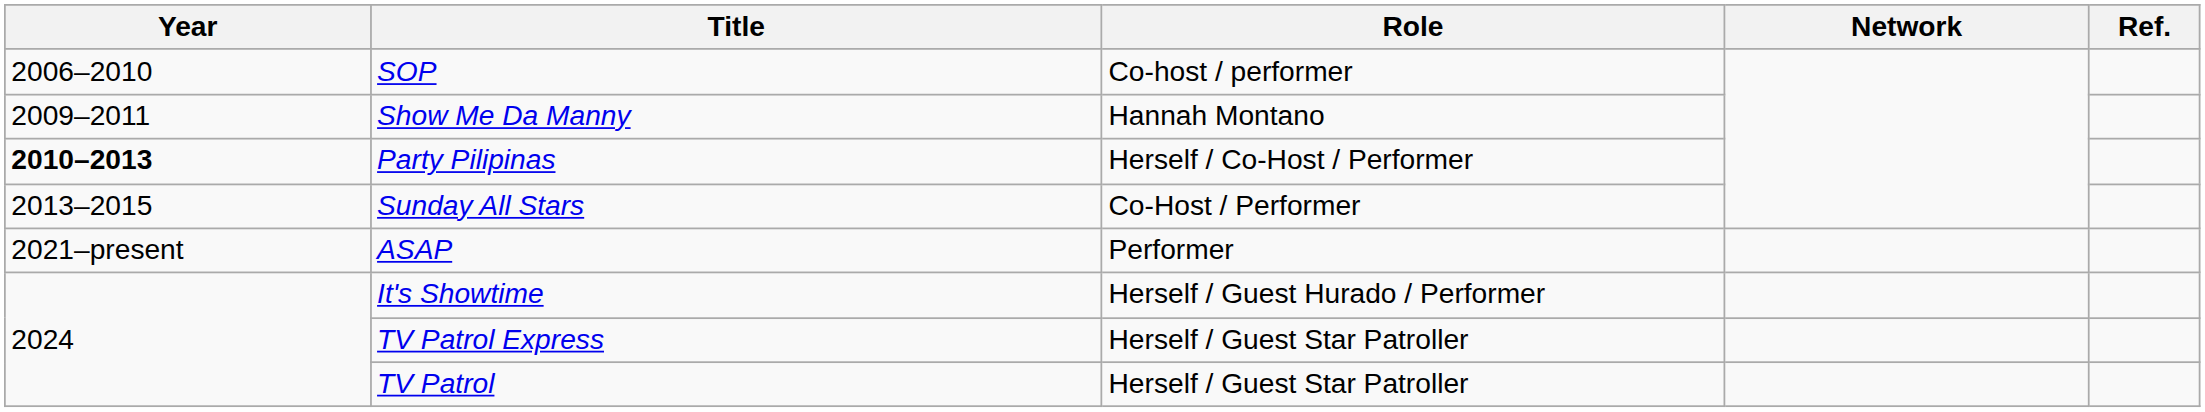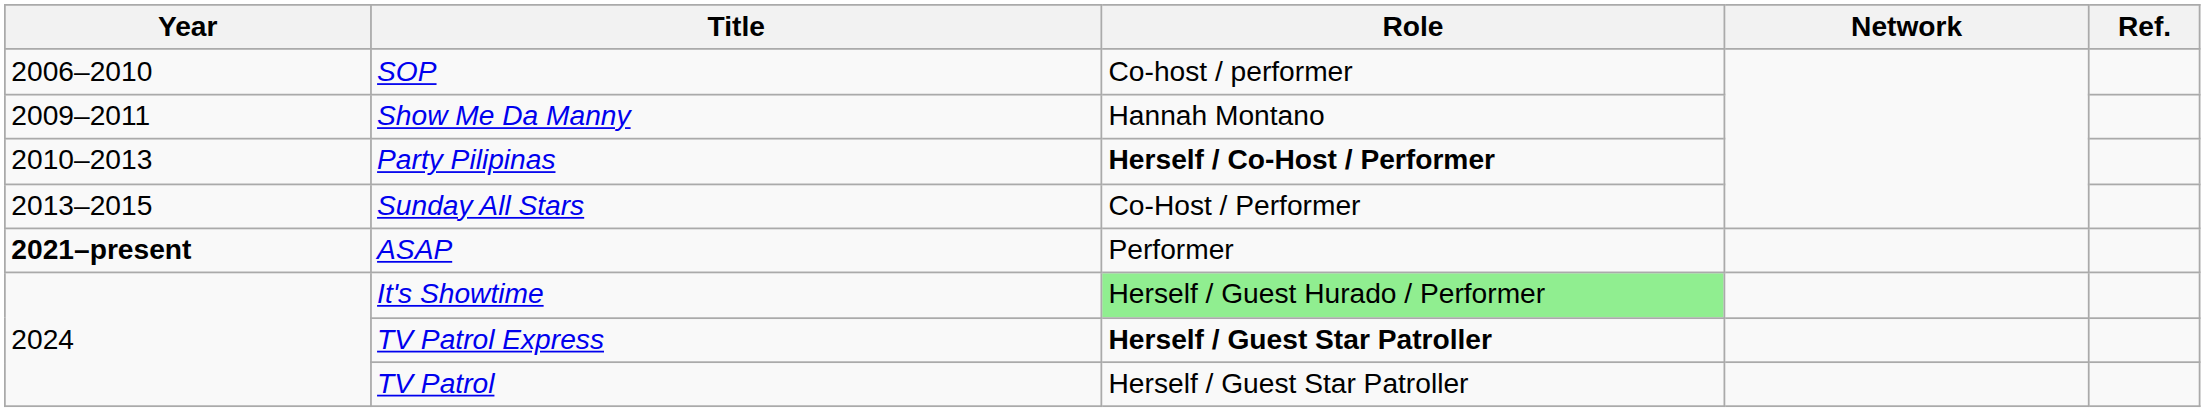(82, 160) bold -> (82, 160) normal
(1291, 160) normal -> (1302, 160) bold
(97, 250) normal -> (101, 250) bold
(1327, 294) no background -> (1327, 294) lightgreen background
(1288, 339) normal -> (1300, 339) bold
